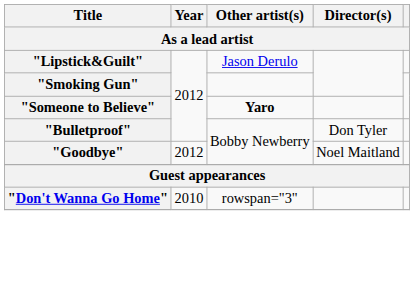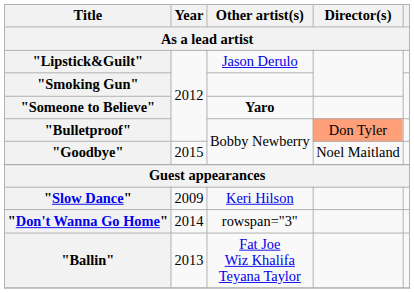(358, 130) no background -> (358, 130) lightsalmon background
(189, 152) 2012 -> (189, 152) 2015
+ row: (88, 198)
(189, 198) 2010 -> (189, 221) 2014
+ row: (88, 260)
